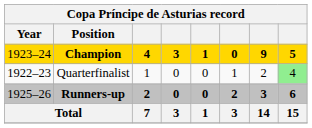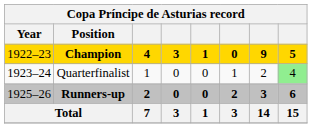(29, 53) 1923–24 -> (29, 53) 1922–23
(29, 73) 1922–23 -> (29, 73) 1923–24
